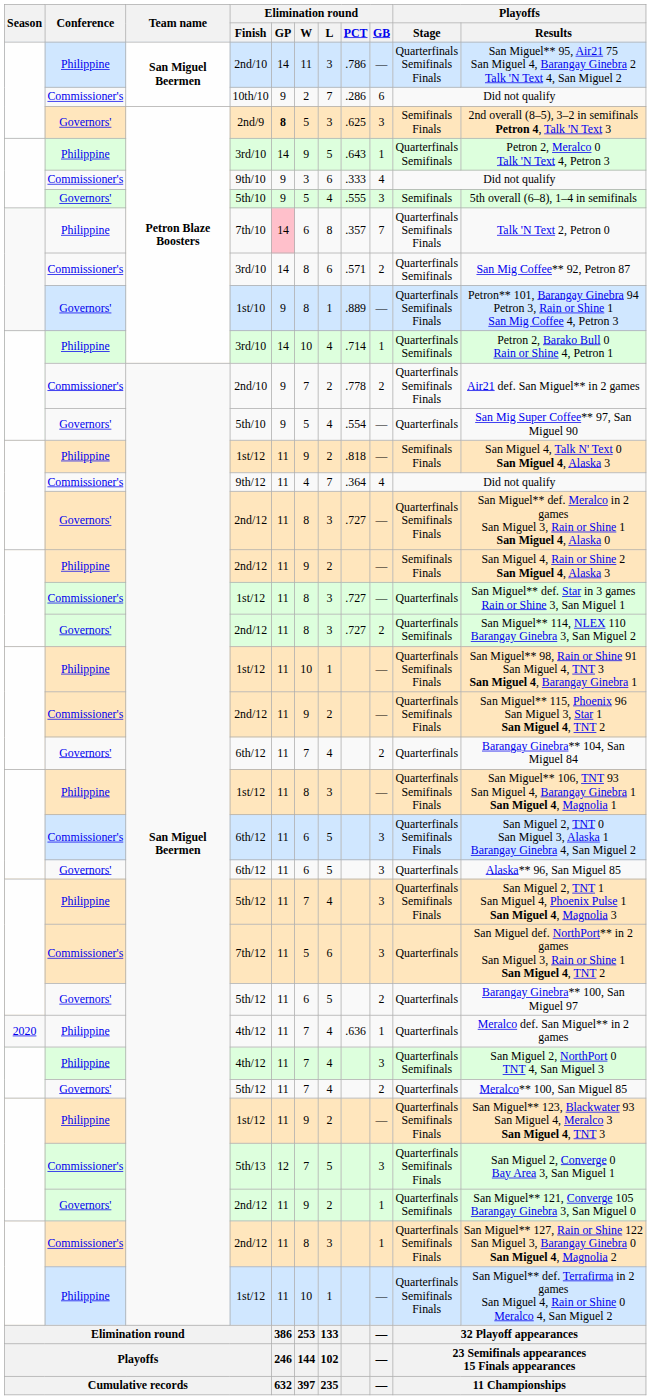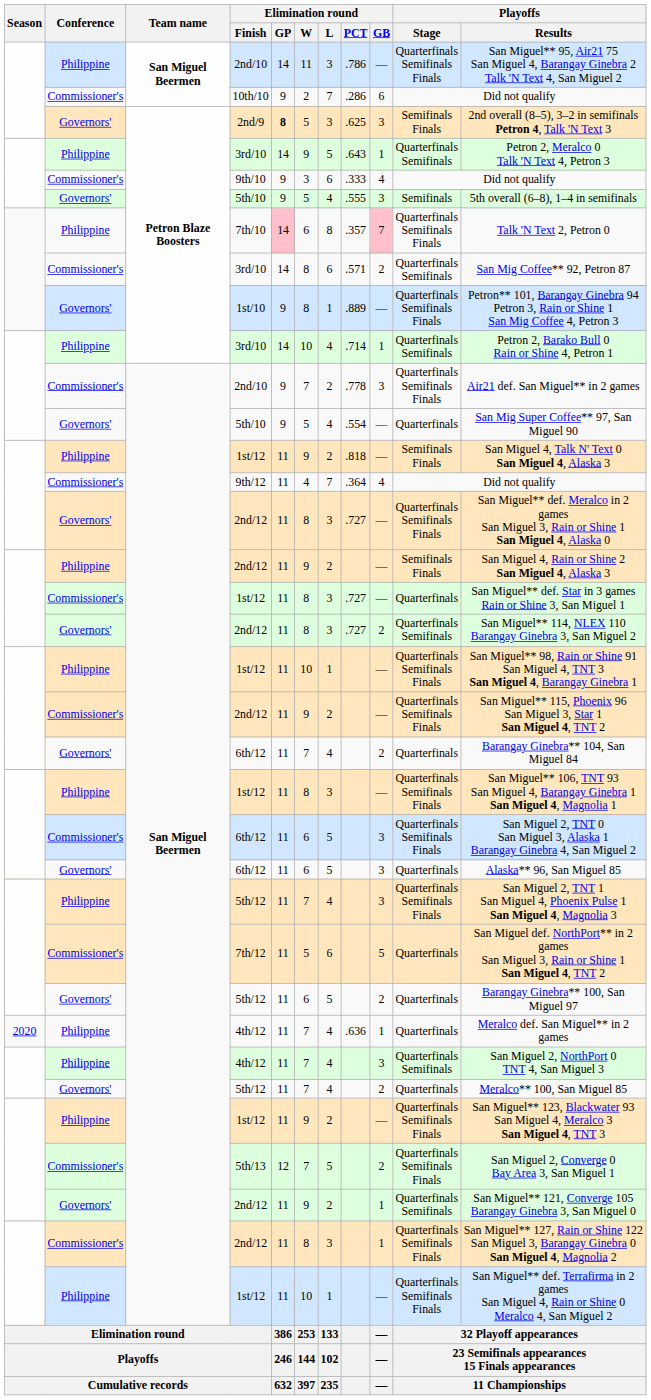(382, 230) no background -> (382, 230) pink background
(382, 385) 2 -> (382, 385) 3
(382, 953) 3 -> (382, 953) 5
(382, 1166) 3 -> (382, 1166) 2
